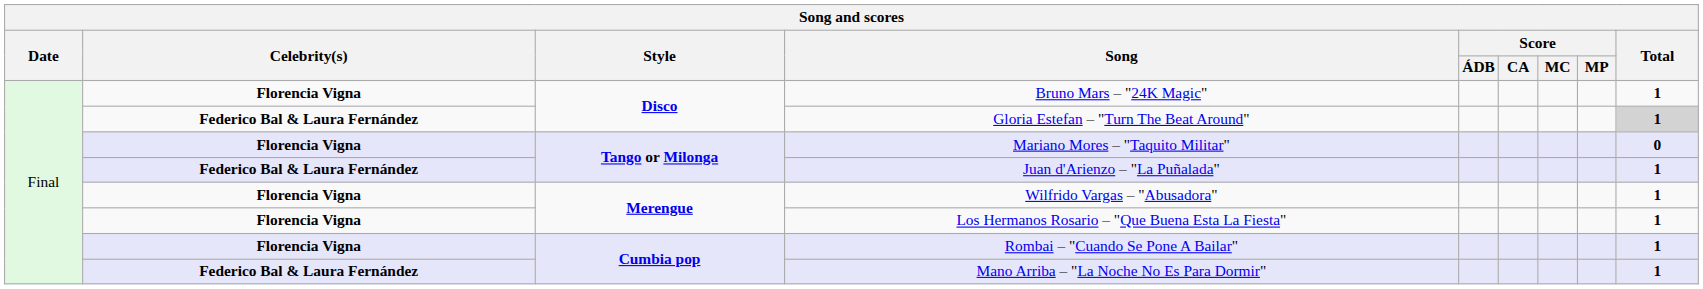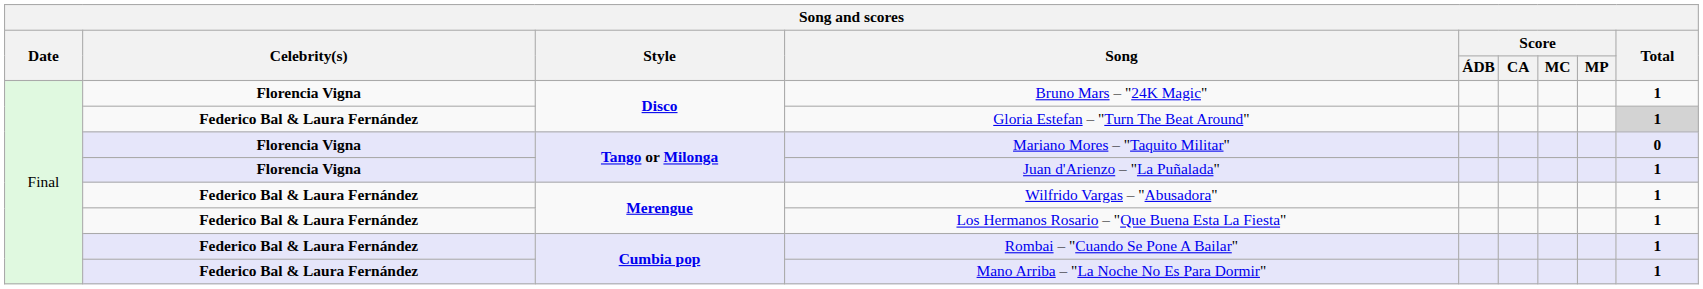(309, 170) Federico Bal & Laura Fernández -> (309, 170) Florencia Vigna
(309, 195) Florencia Vigna -> (309, 195) Federico Bal & Laura Fernández
(309, 220) Florencia Vigna -> (309, 220) Federico Bal & Laura Fernández
(309, 246) Florencia Vigna -> (309, 246) Federico Bal & Laura Fernández
